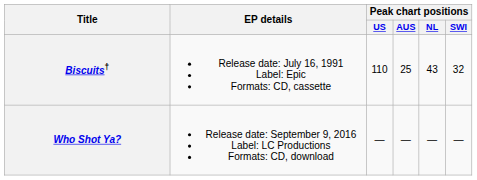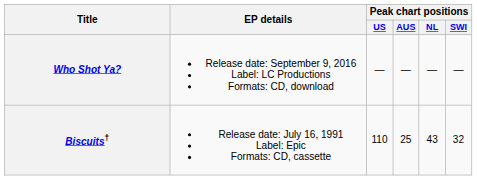rows swapped: (87, 69) <-> (87, 140)
